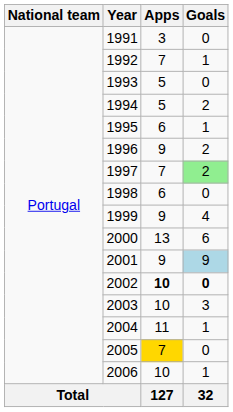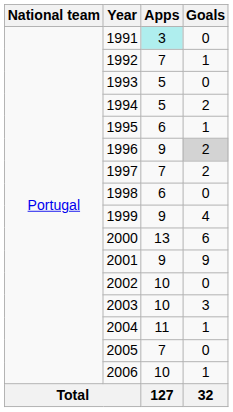(162, 37) no background -> (162, 37) paleturquoise background
(206, 149) no background -> (206, 149) lightgrey background
(206, 171) lightgreen background -> (206, 171) no background
(206, 261) lightblue background -> (206, 261) no background
(162, 283) bold -> (162, 283) normal
(206, 283) bold -> (206, 283) normal
(162, 350) gold background -> (162, 350) no background
